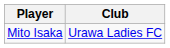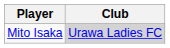(115, 33) no background -> (115, 33) lightgrey background
